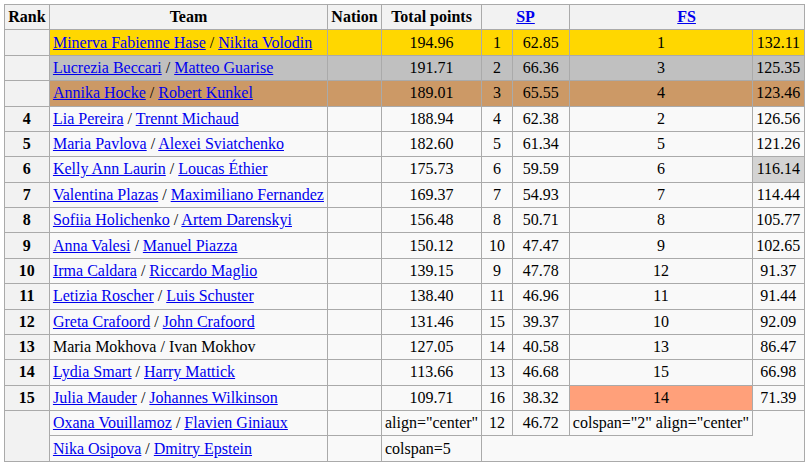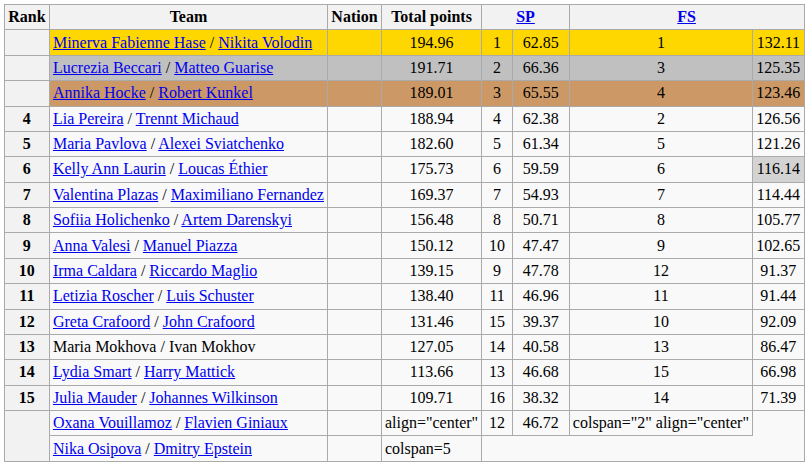(661, 397) lightsalmon background -> (661, 397) no background
